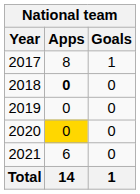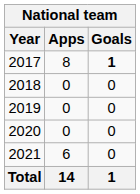(112, 62) normal -> (112, 62) bold
(66, 85) bold -> (66, 85) normal
(66, 131) gold background -> (66, 131) no background
